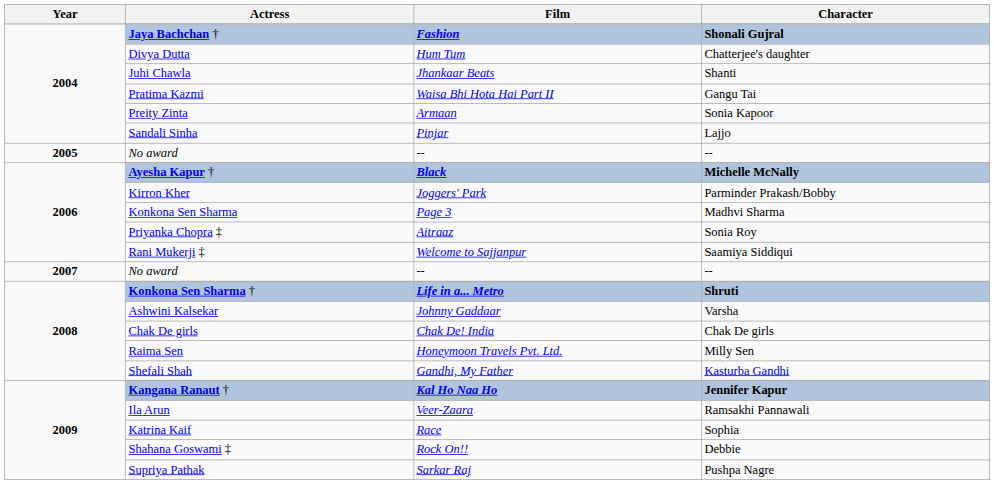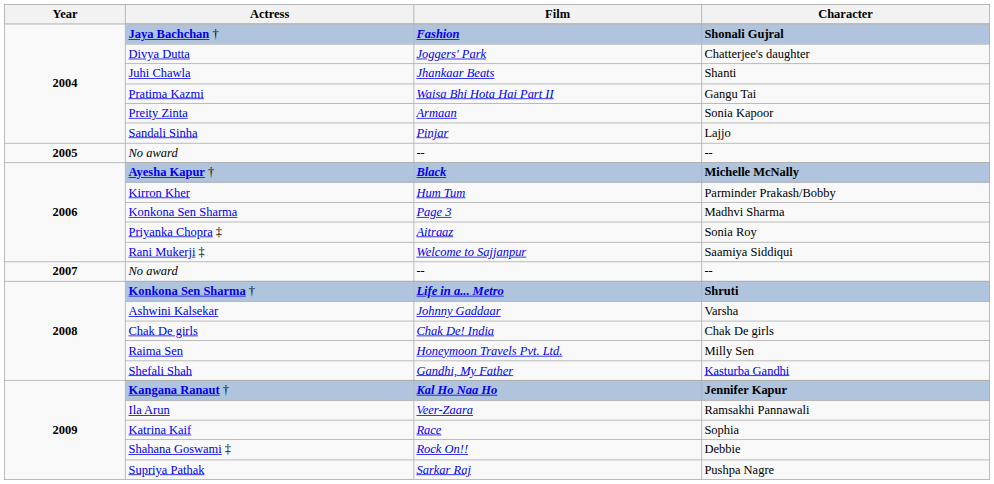(441, 53) Hum Tum -> (451, 53) Joggers' Park
(451, 192) Joggers' Park -> (441, 192) Hum Tum
